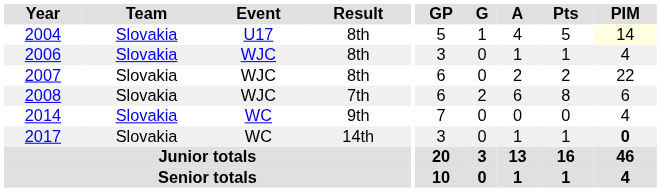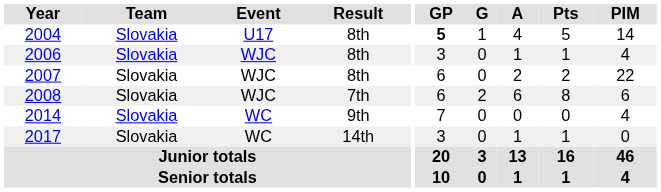(441, 34) normal -> (441, 34) bold
(625, 34) lightyellow background -> (625, 34) no background
(625, 136) bold -> (625, 136) normal
